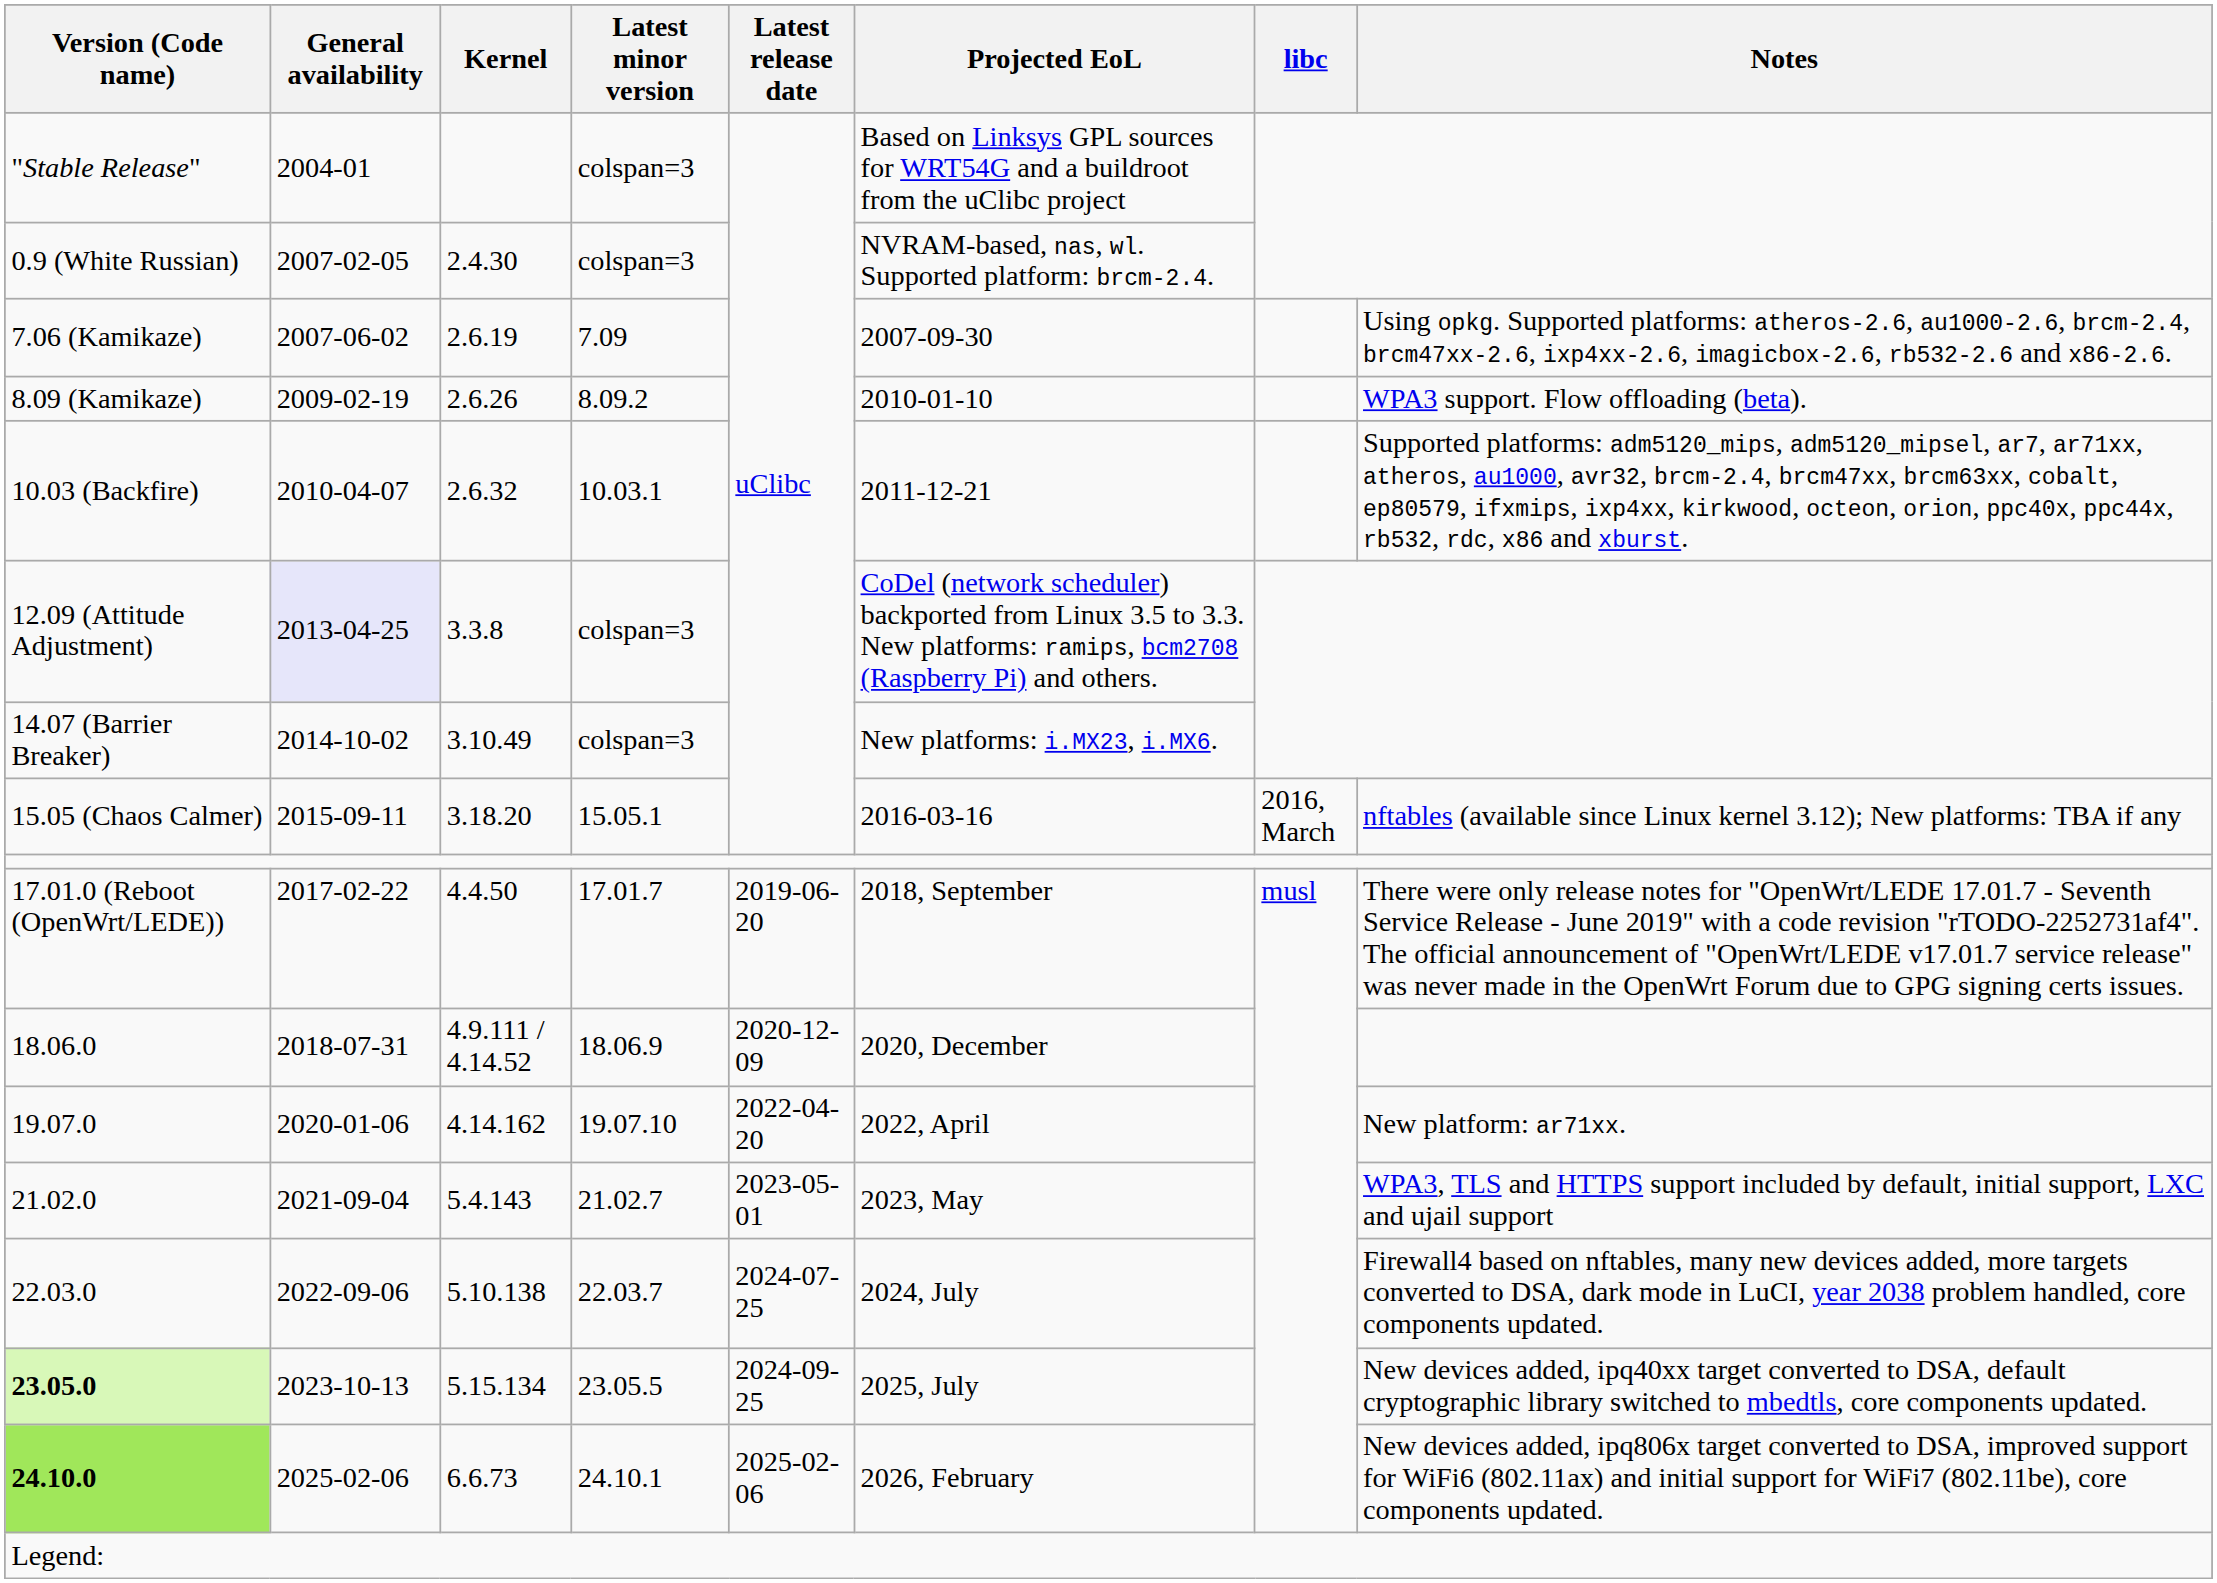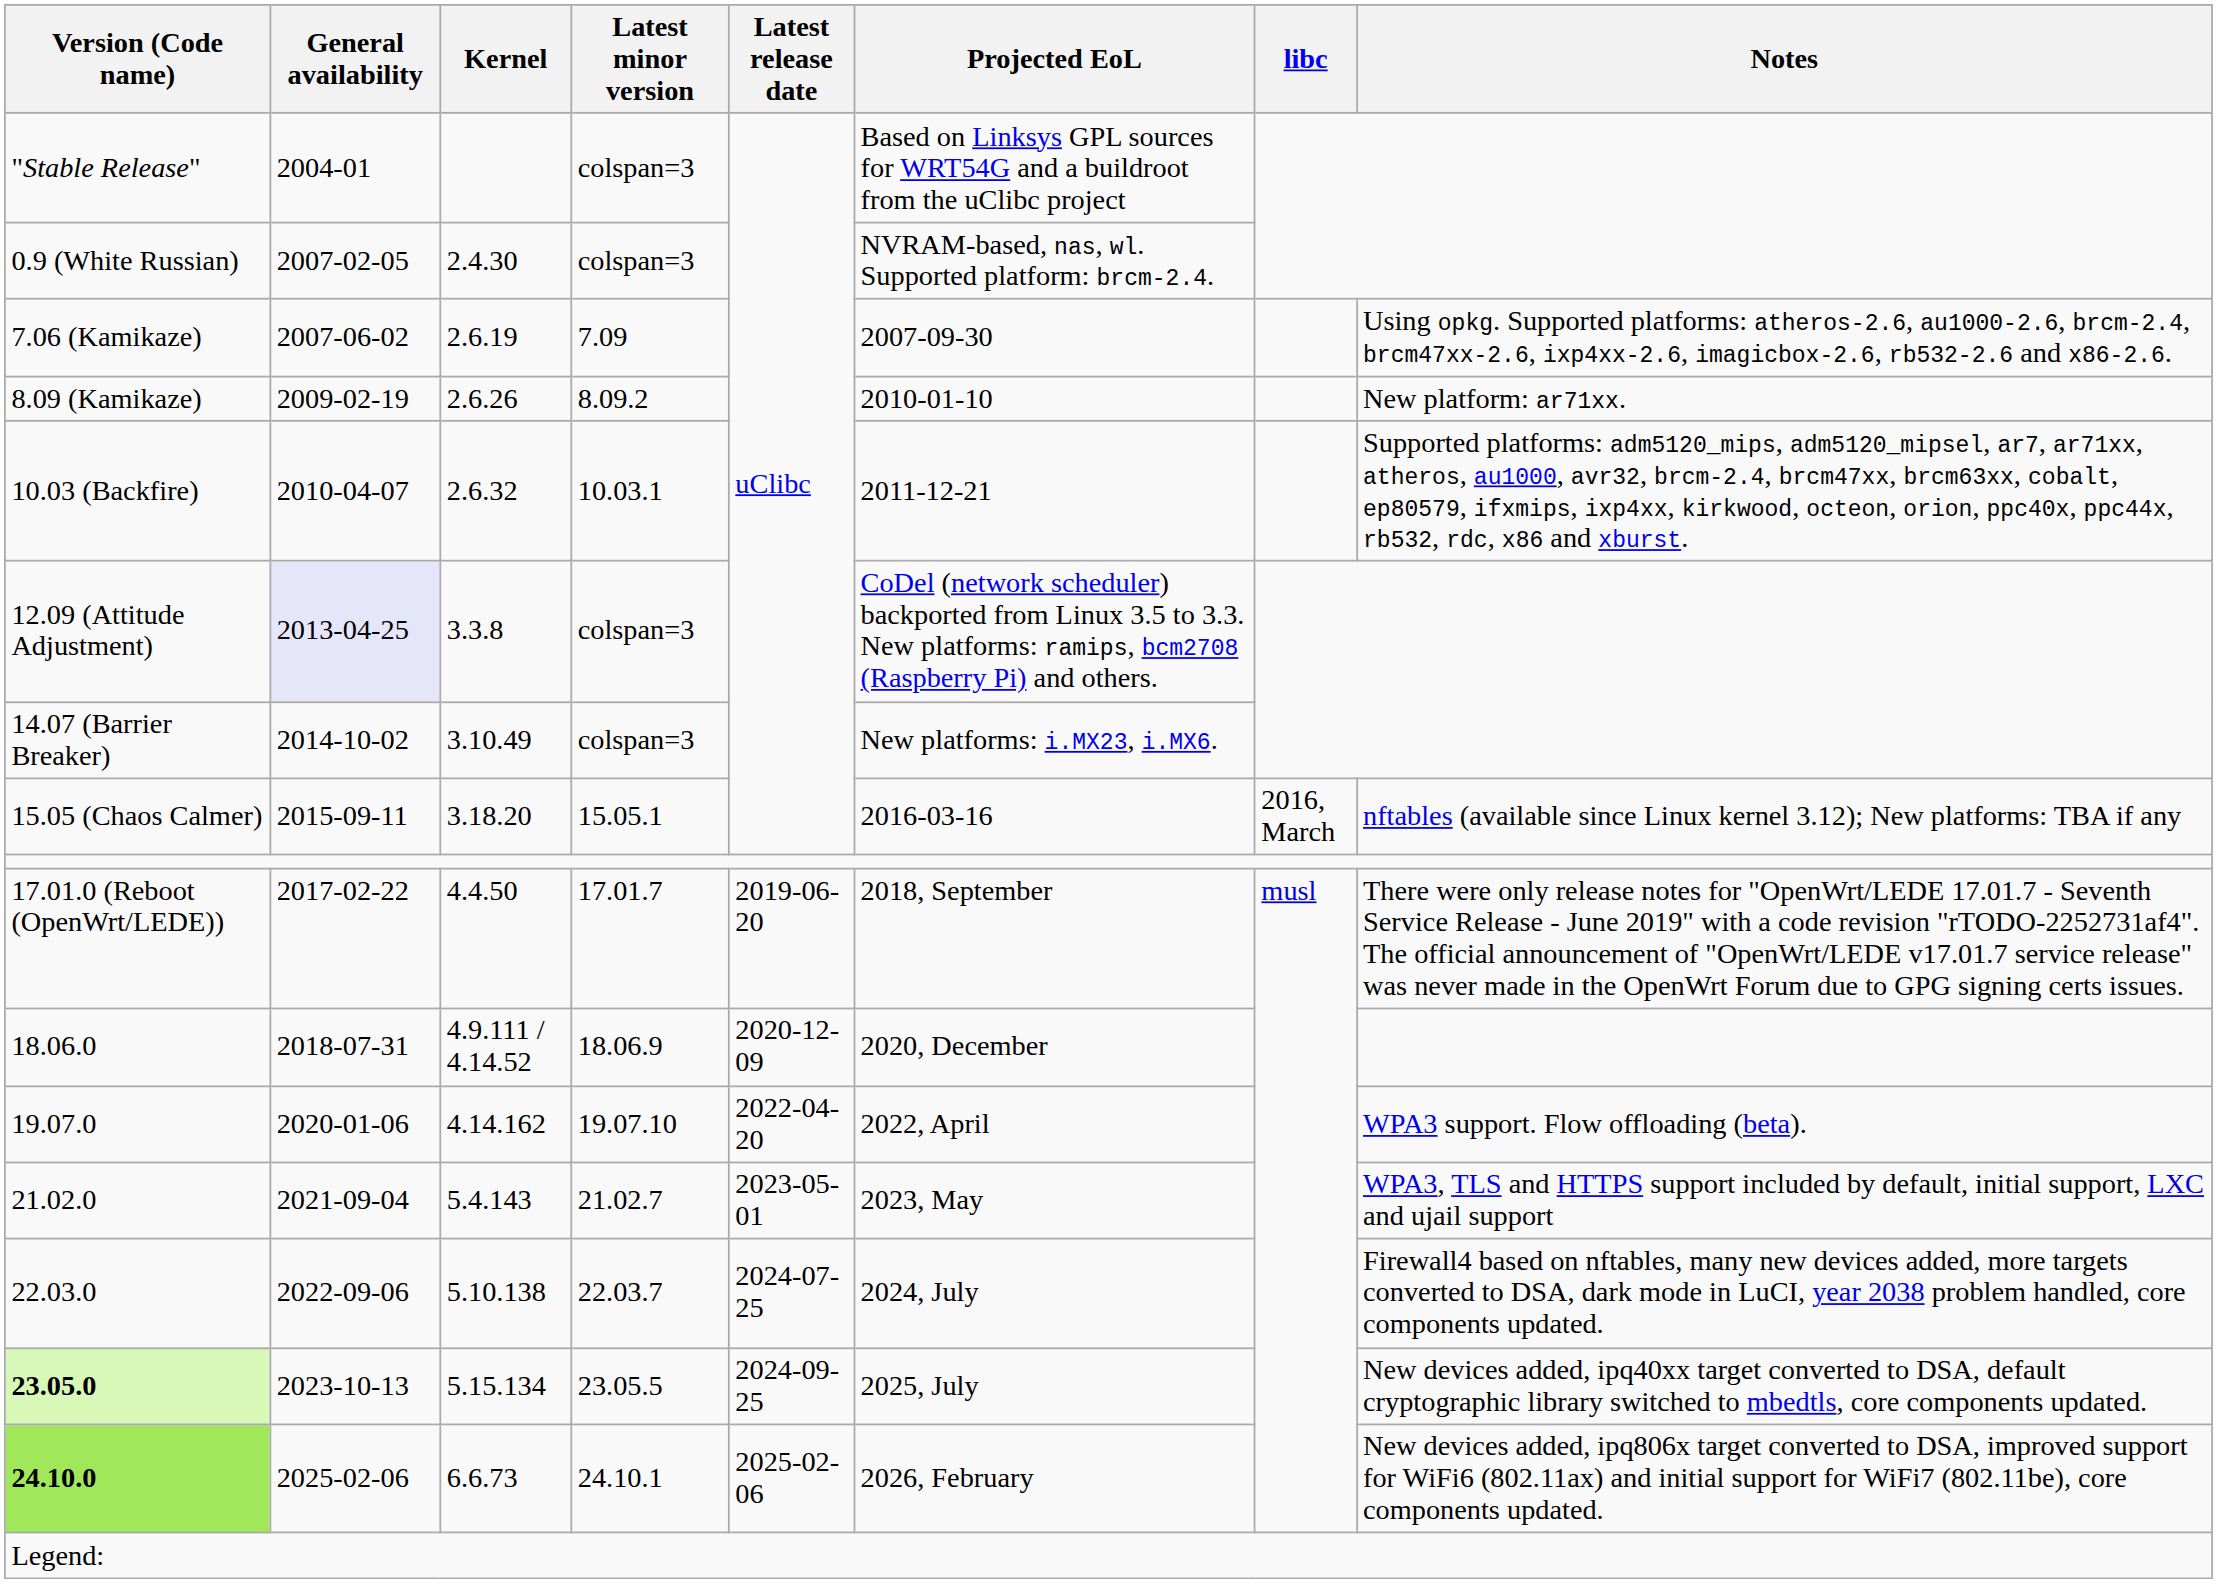(1585, 397) WPA3 support. Flow offloading (beta). -> (1495, 398) New platform: ar71xx.
(1495, 1124) New platform: ar71xx. -> (1585, 1123) WPA3 support. Flow offloading (beta).
